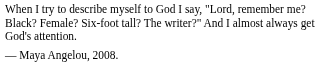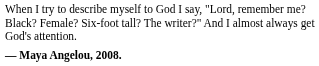(62, 56) normal -> (63, 56) bold
